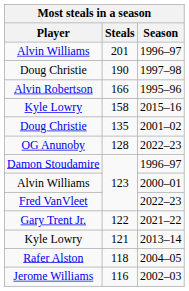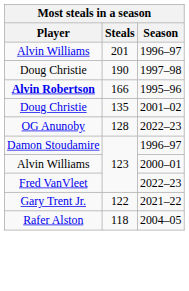(53, 88) normal -> (53, 88) bold
- row: (120, 107)
- row: (120, 239)
- row: (120, 276)
